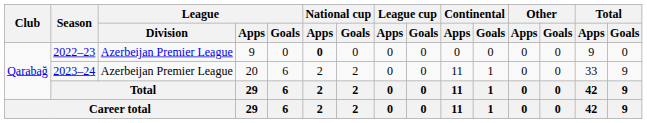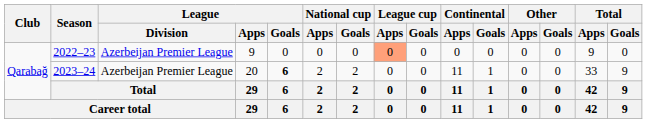(320, 52) bold -> (320, 52) normal
(390, 52) no background -> (390, 52) lightsalmon background
(285, 71) normal -> (285, 71) bold
